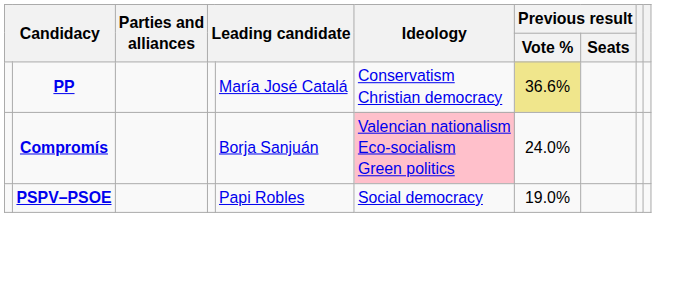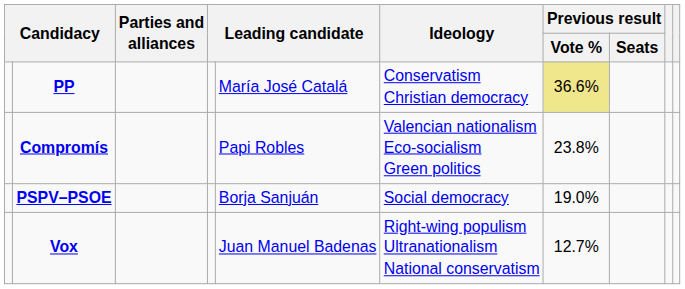(269, 147) Borja Sanjuán -> (262, 147) Papi Robles
(434, 147) pink background -> (460, 147) no background
(548, 147) 24.0% -> (576, 147) 23.8%
(262, 197) Papi Robles -> (269, 197) Borja Sanjuán
+ row: (64, 247)
